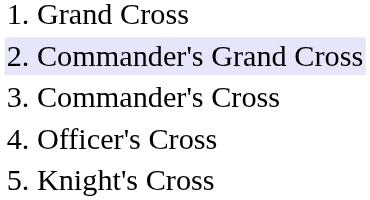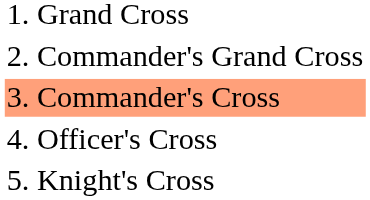(185, 55) lavender background -> (185, 55) no background
(143, 97) no background -> (143, 97) lightsalmon background
